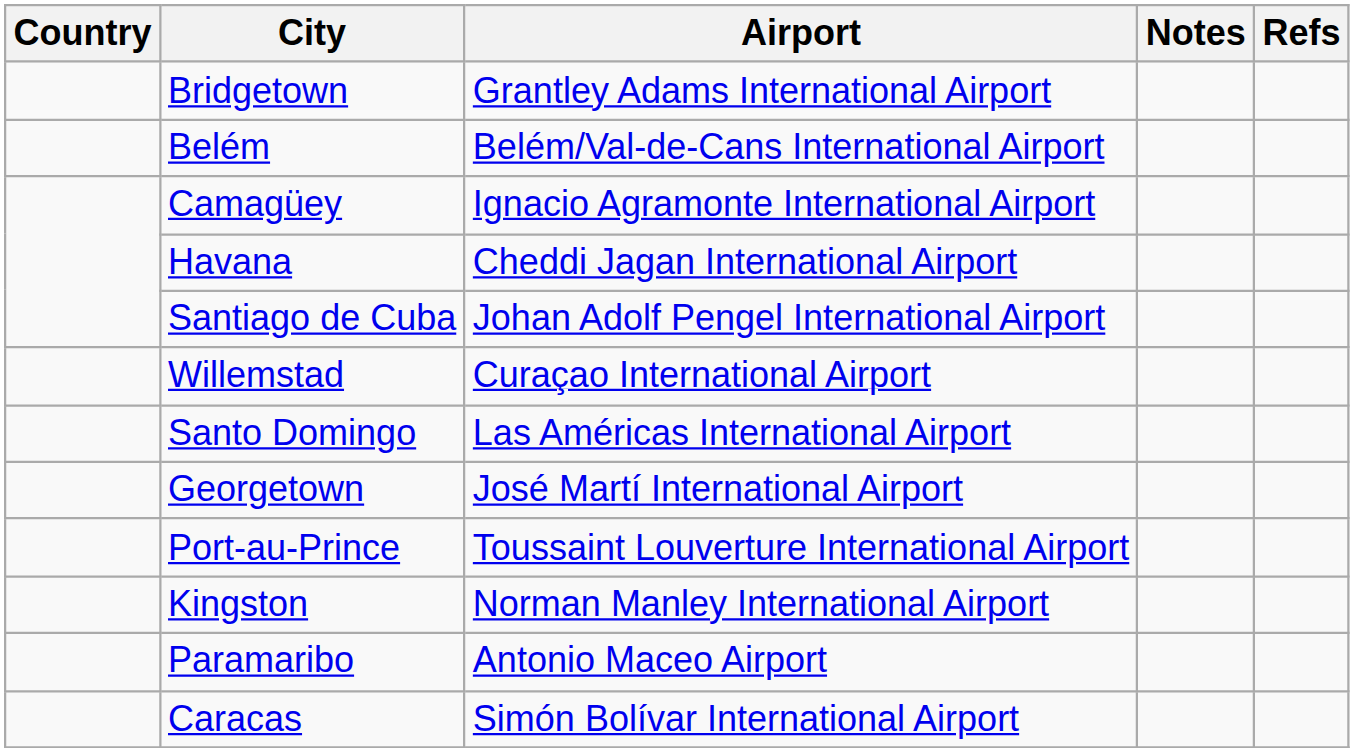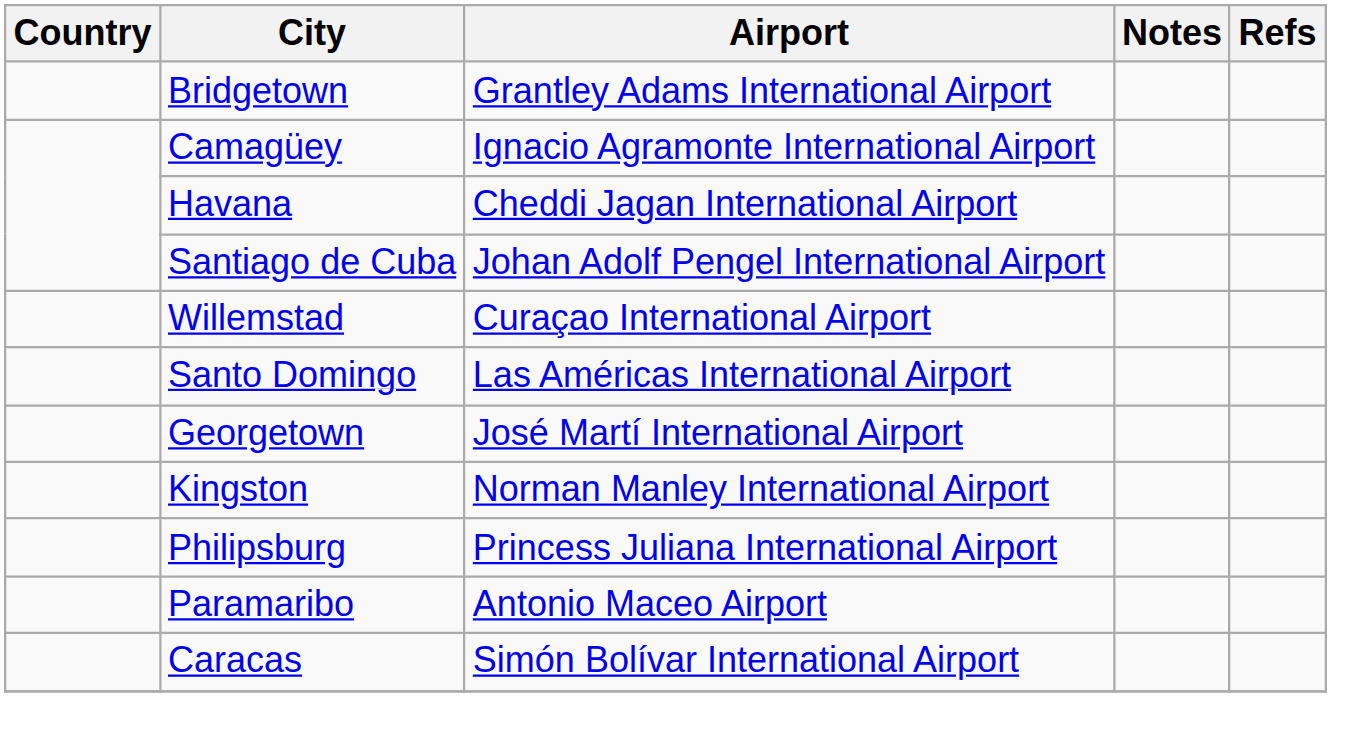- row: (219, 147)
- row: (284, 546)
+ row: (257, 546)
